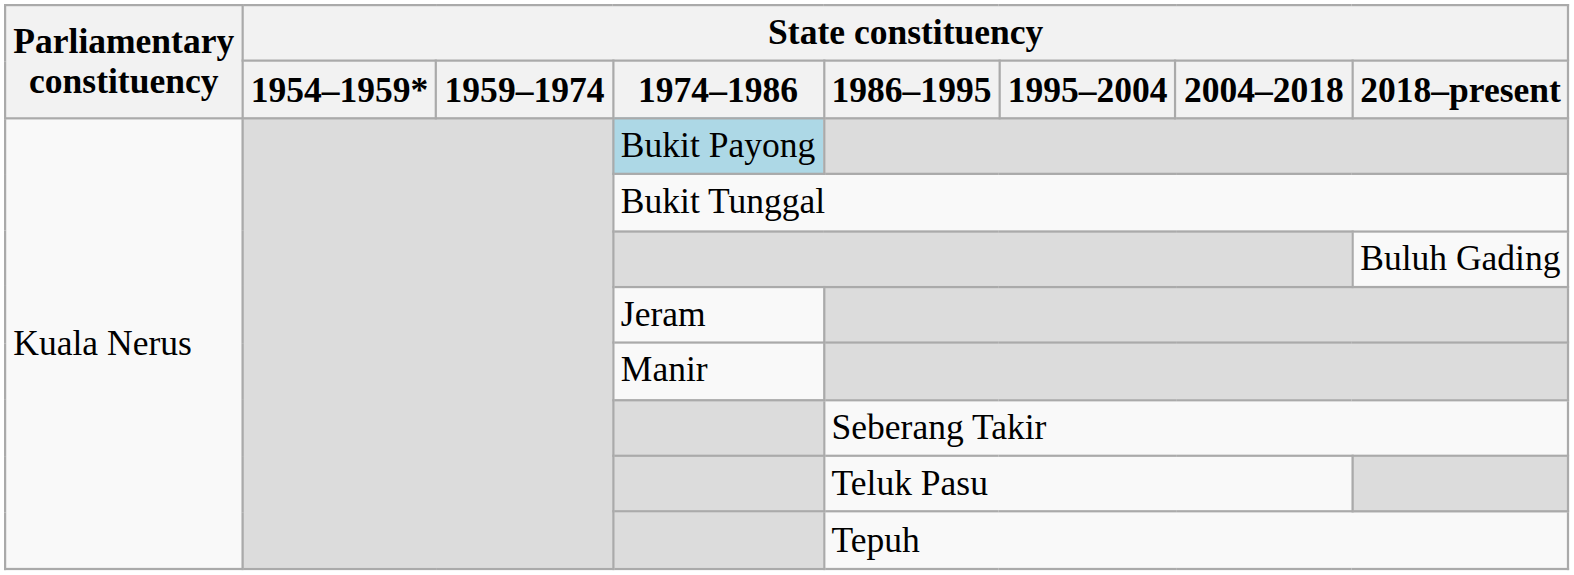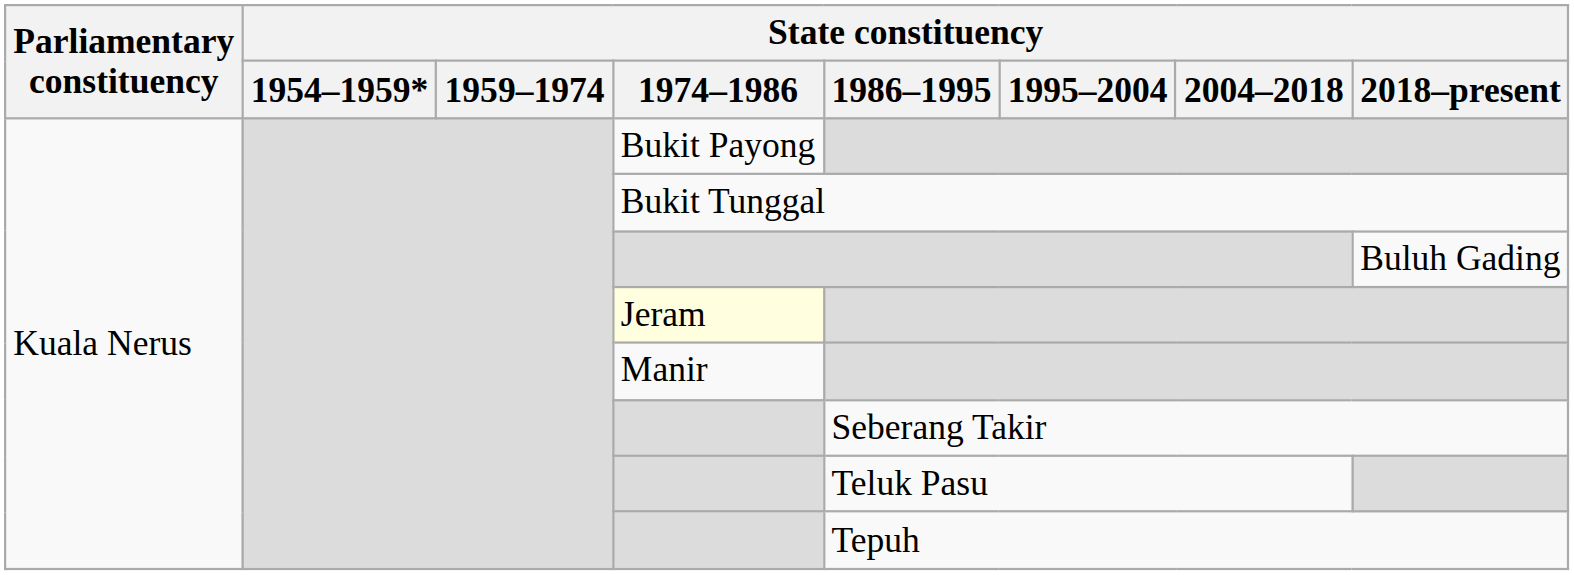(718, 145) lightblue background -> (718, 145) no background
(663, 314) no background -> (663, 314) lightyellow background
